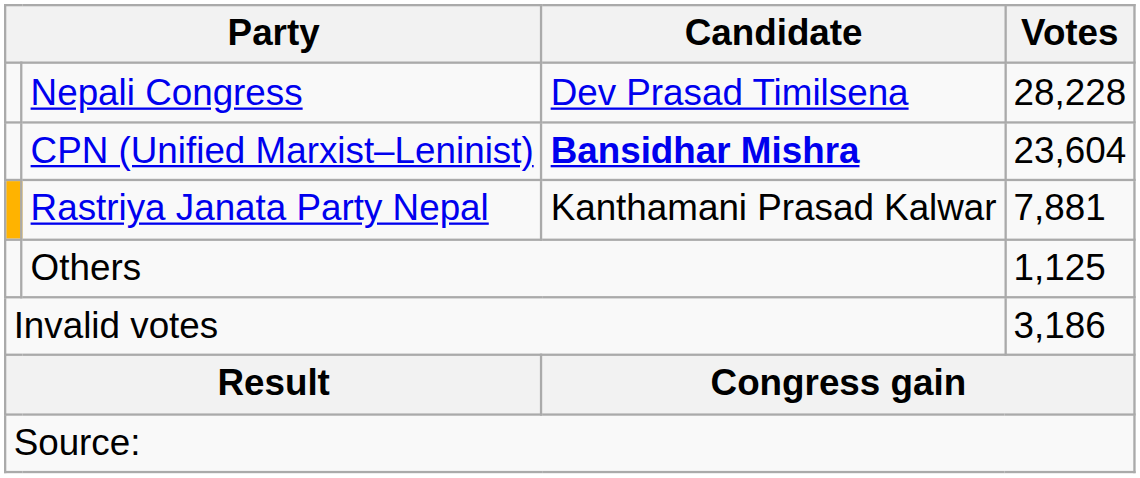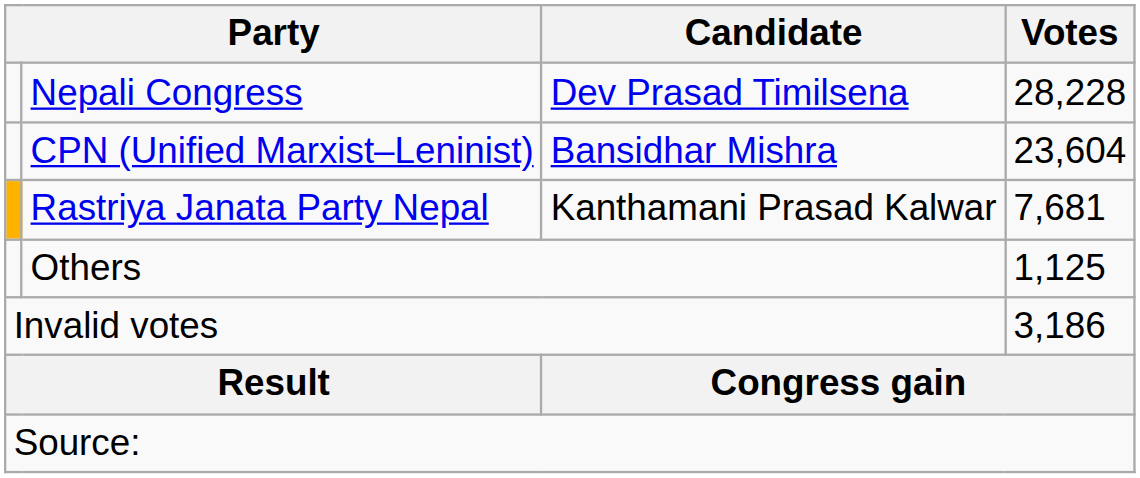(705, 150) bold -> (694, 150) normal
(1060, 208) 7,881 -> (1060, 208) 7,681
